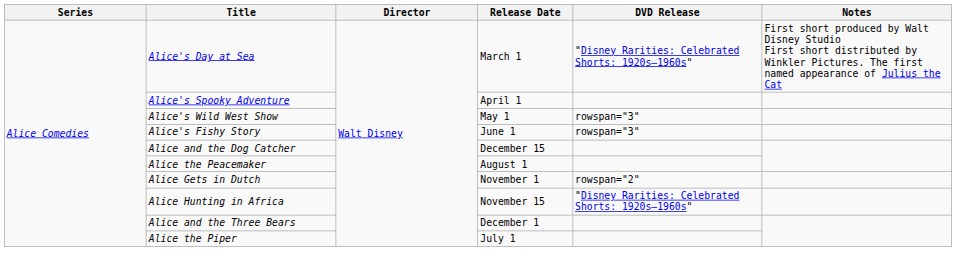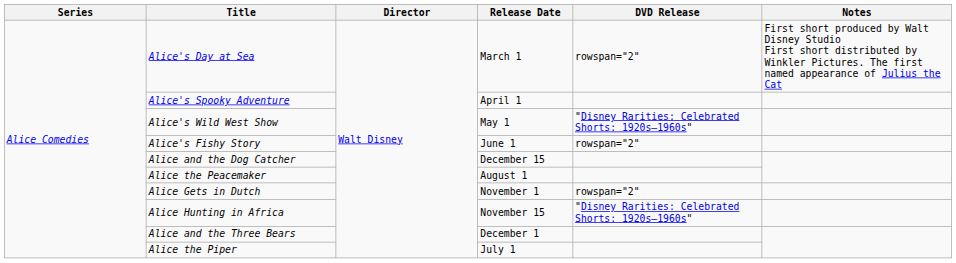(657, 56) "Disney Rarities: Celebrated Shorts: 1920s–1960s" -> (607, 56) rowspan="2"
(607, 116) rowspan="3" -> (657, 122) "Disney Rarities: Celebrated Shorts: 1920s–1960s"
(607, 132) rowspan="3" -> (607, 143) rowspan="2"
